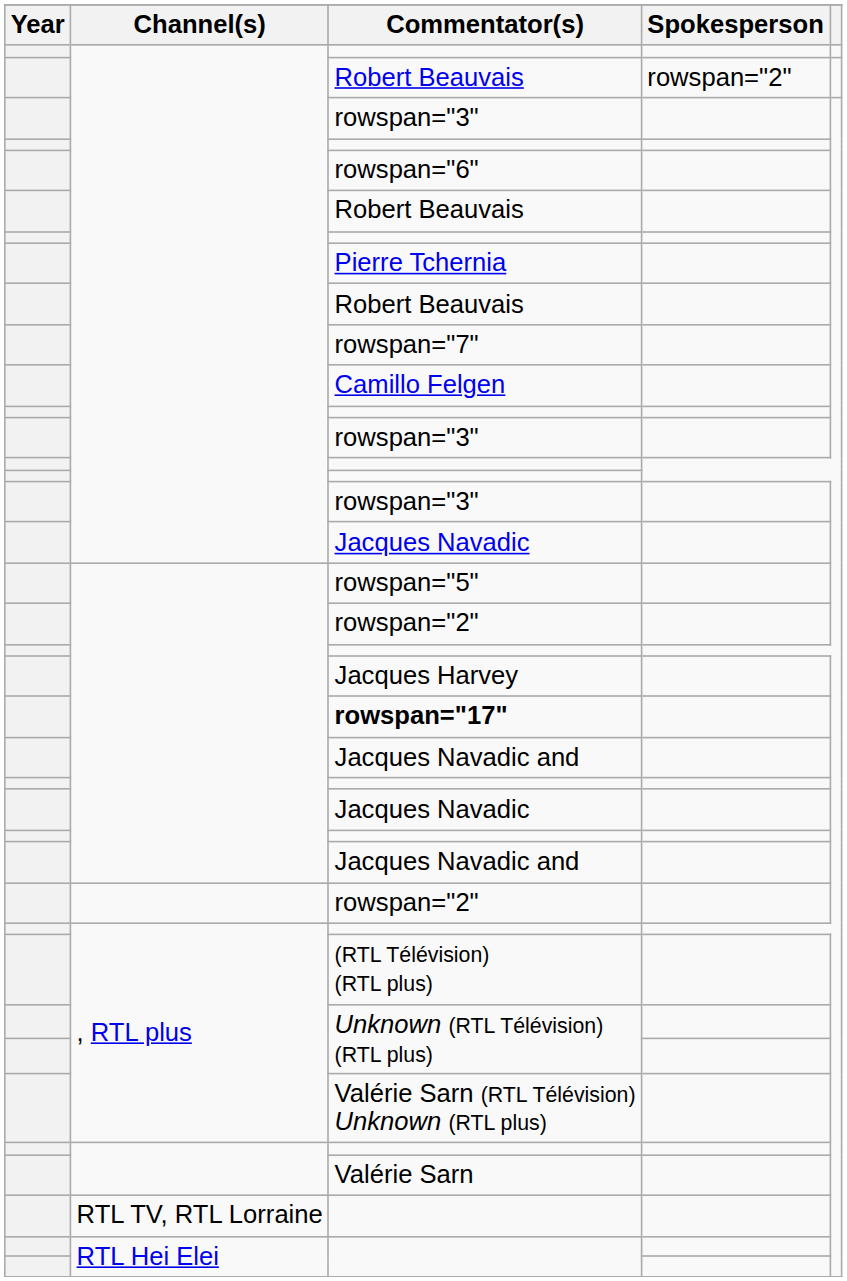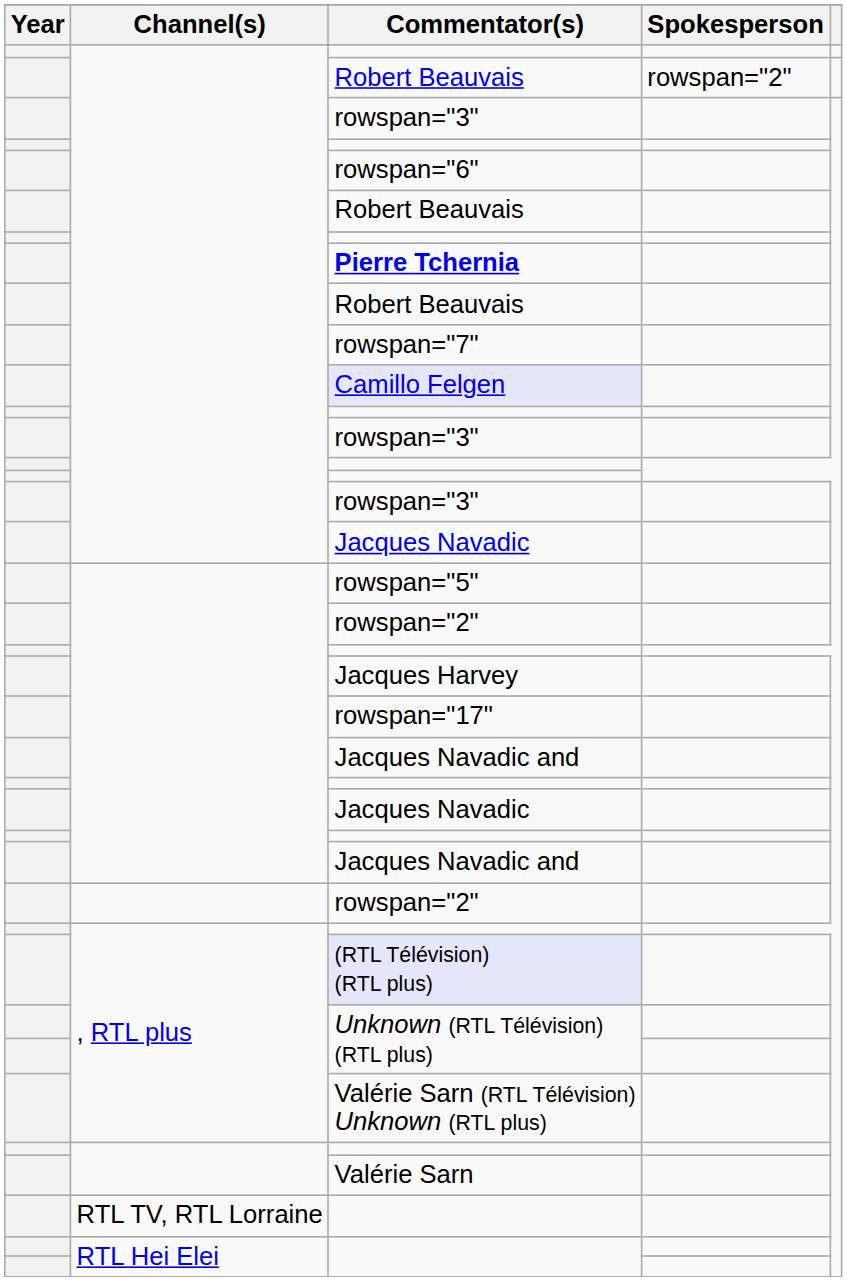(420, 263) normal -> (427, 263) bold
(420, 384) no background -> (420, 384) lavender background
(421, 716) bold -> (414, 716) normal
(412, 970) no background -> (412, 970) lavender background
